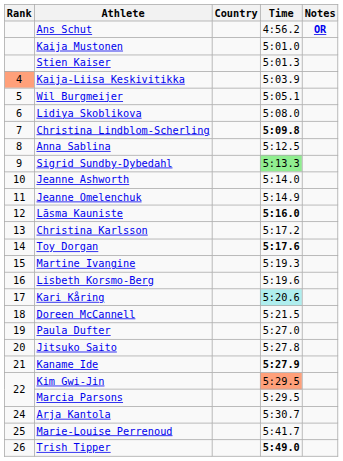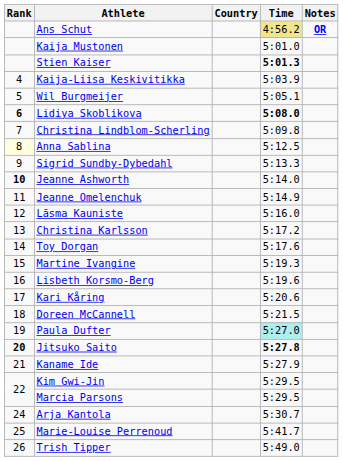(281, 30) no background -> (281, 30) khaki background
(281, 63) normal -> (281, 63) bold
(19, 80) lightsalmon background -> (19, 80) no background
(19, 113) normal -> (19, 113) bold
(281, 113) normal -> (281, 113) bold
(281, 130) bold -> (281, 130) normal
(19, 147) no background -> (19, 147) lightyellow background
(281, 163) lightgreen background -> (281, 163) no background
(19, 180) normal -> (19, 180) bold
(281, 214) bold -> (281, 214) normal
(281, 247) bold -> (281, 247) normal
(281, 297) paleturquoise background -> (281, 297) no background
(281, 331) no background -> (281, 331) paleturquoise background
(19, 348) normal -> (19, 348) bold
(281, 348) normal -> (281, 348) bold
(281, 364) bold -> (281, 364) normal
(281, 381) lightsalmon background -> (281, 381) no background
(281, 448) bold -> (281, 448) normal
